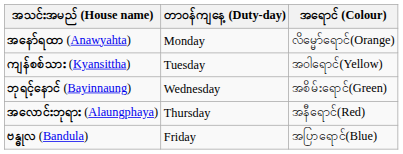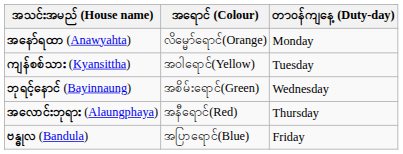columns swapped: (343, 15) <-> (225, 15)
